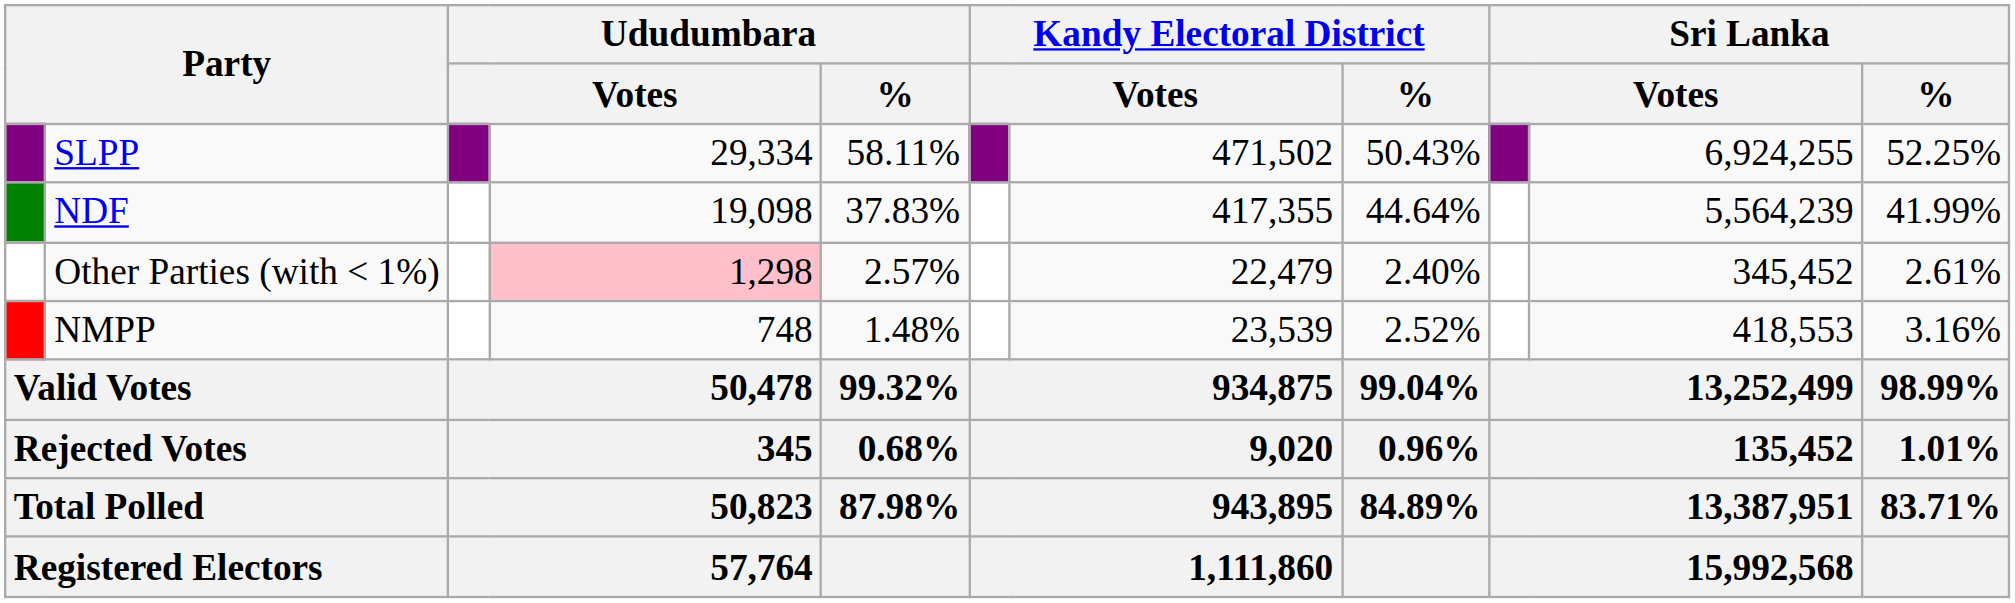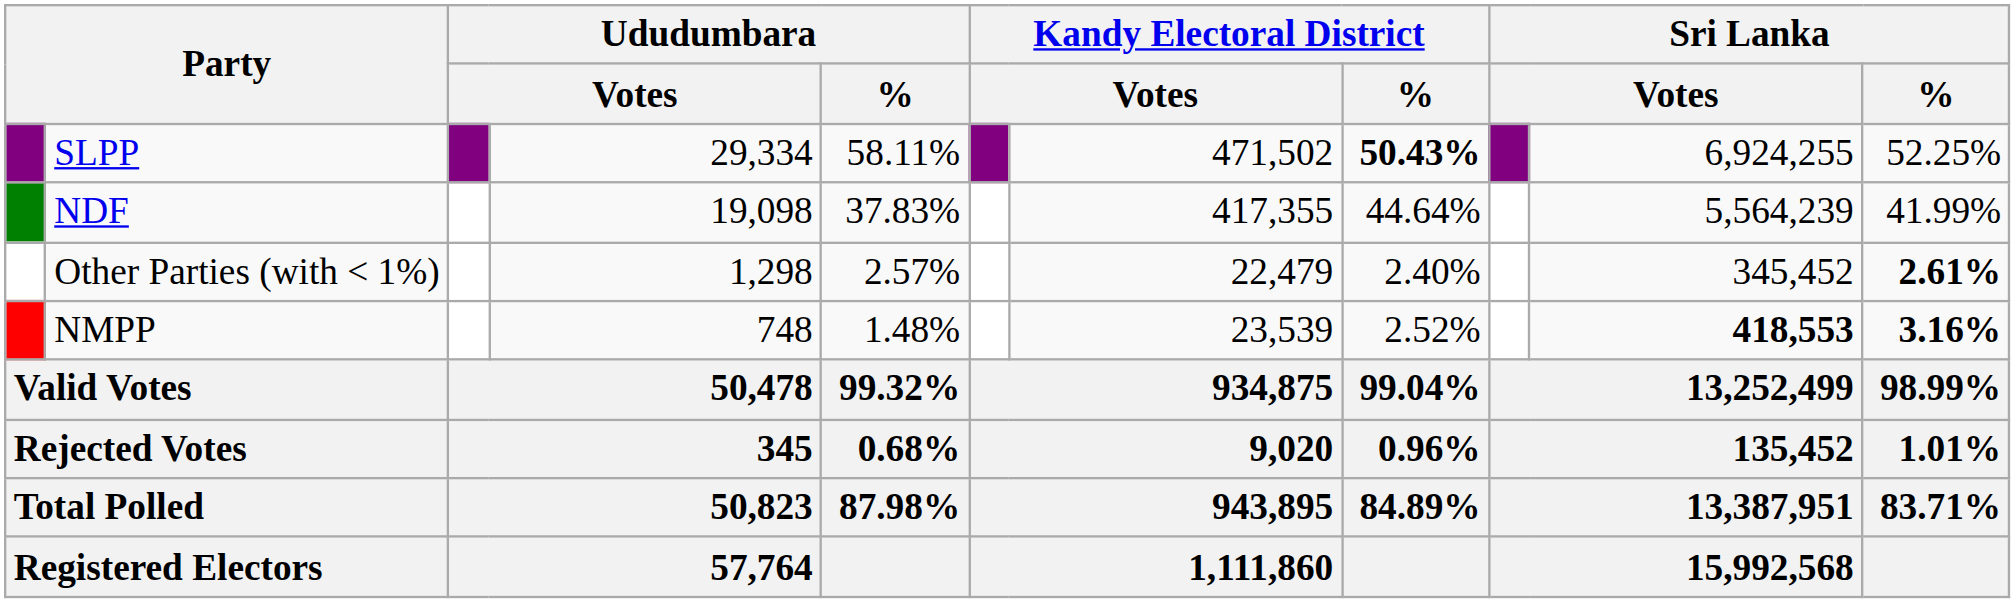(1423, 152) normal -> (1420, 152) bold
(771, 270) pink background -> (771, 270) no background
(1953, 270) normal -> (1950, 270) bold
(1793, 329) normal -> (1793, 329) bold
(1953, 329) normal -> (1950, 329) bold
